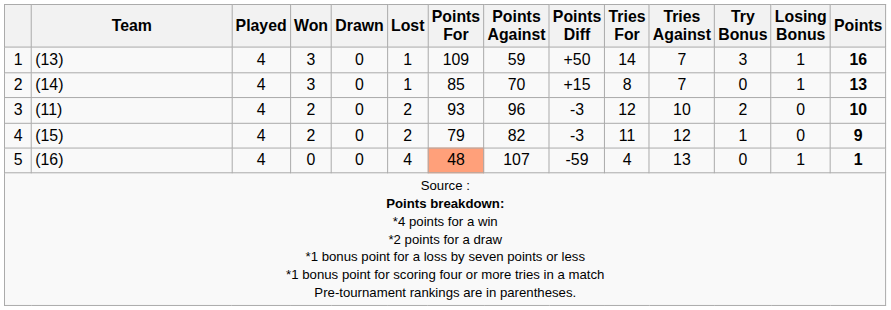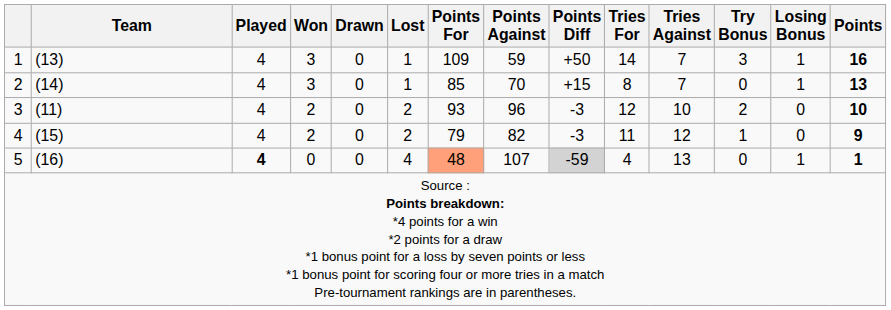(261, 160) normal -> (261, 160) bold
(577, 160) no background -> (577, 160) lightgrey background
